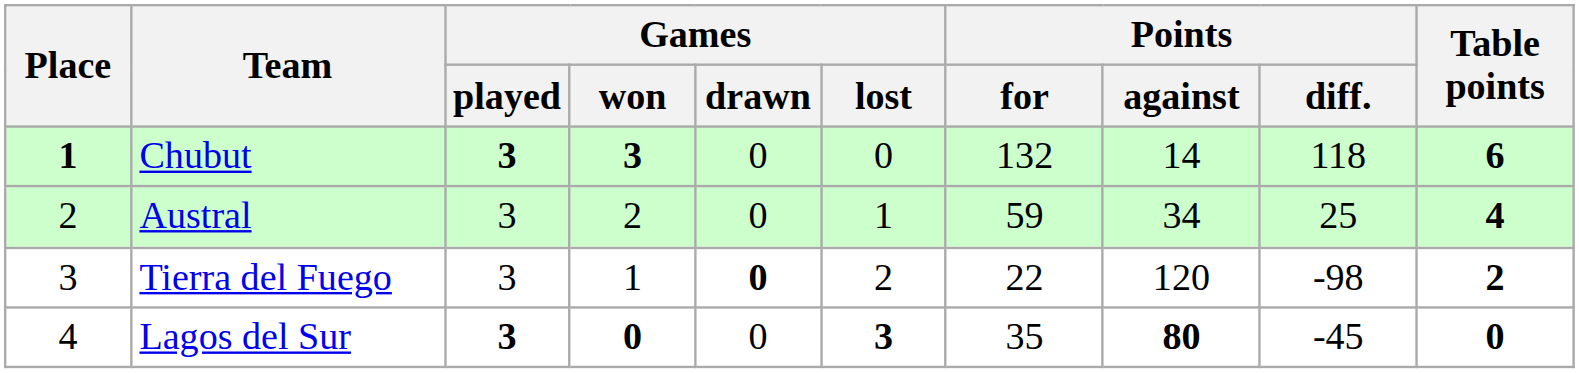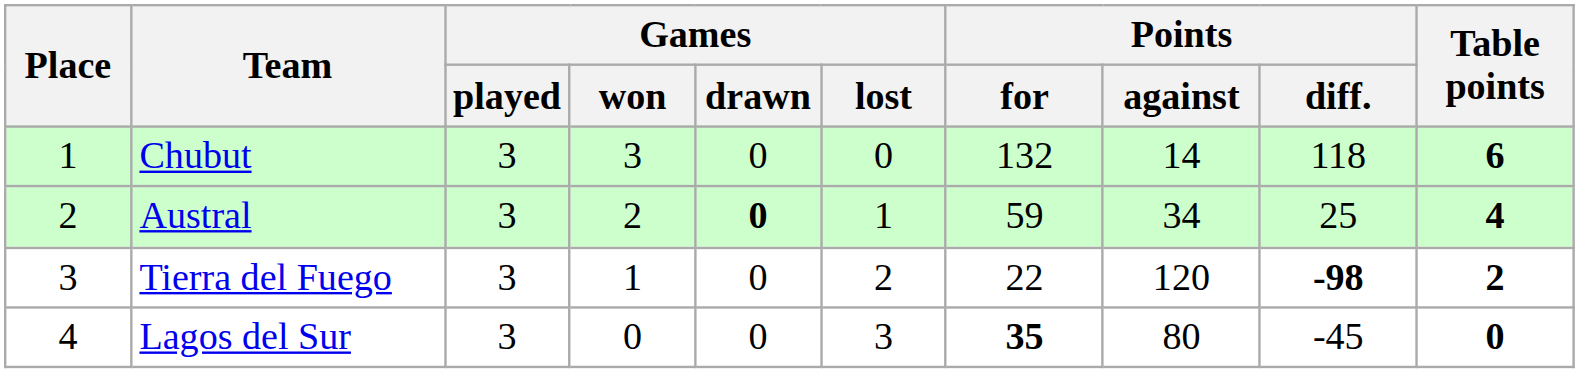(68, 155) bold -> (68, 155) normal
(507, 155) bold -> (507, 155) normal
(633, 155) bold -> (633, 155) normal
(758, 215) normal -> (758, 215) bold
(758, 276) bold -> (758, 276) normal
(1338, 276) normal -> (1338, 276) bold
(507, 336) bold -> (507, 336) normal
(633, 336) bold -> (633, 336) normal
(883, 336) bold -> (883, 336) normal
(1025, 336) normal -> (1025, 336) bold
(1181, 336) bold -> (1181, 336) normal
